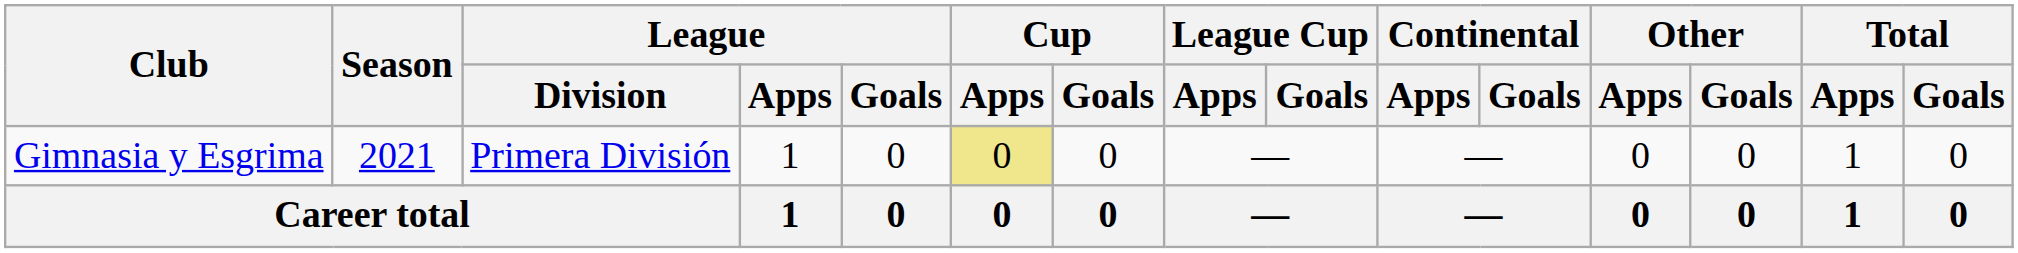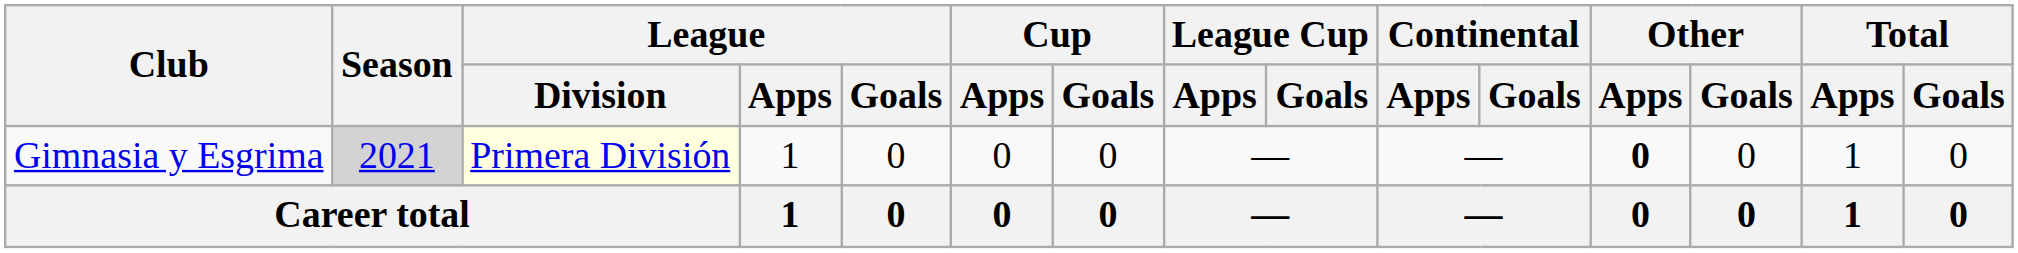(397, 154) no background -> (397, 154) lightgrey background
(600, 154) no background -> (600, 154) lightyellow background
(1002, 154) khaki background -> (1002, 154) no background
(1640, 154) normal -> (1640, 154) bold
